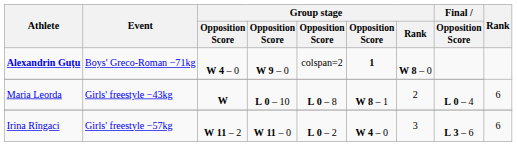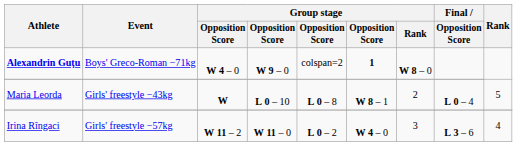(498, 95) 6 -> (498, 95) 5
(498, 126) 6 -> (498, 126) 4
